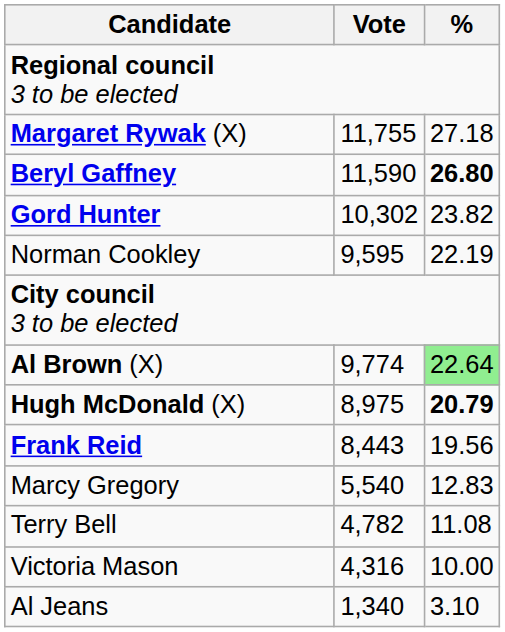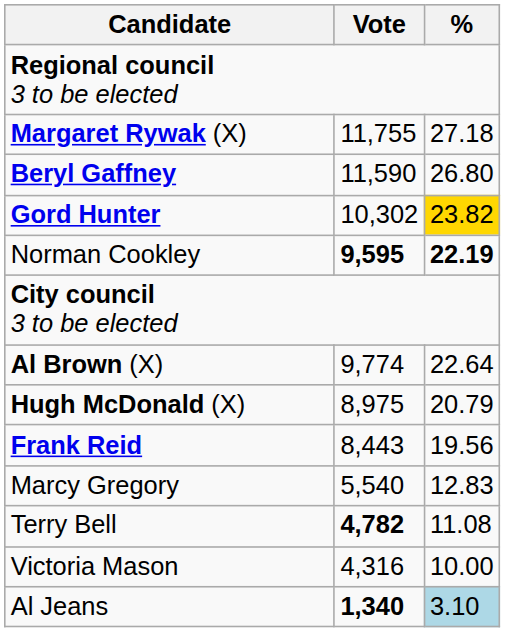(462, 174) bold -> (462, 174) normal
(462, 214) no background -> (462, 214) gold background
(372, 255) normal -> (372, 255) bold
(462, 255) normal -> (462, 255) bold
(462, 364) lightgreen background -> (462, 364) no background
(462, 404) bold -> (462, 404) normal
(372, 525) normal -> (372, 525) bold
(372, 606) normal -> (372, 606) bold
(455, 606) no background -> (455, 606) lightblue background
